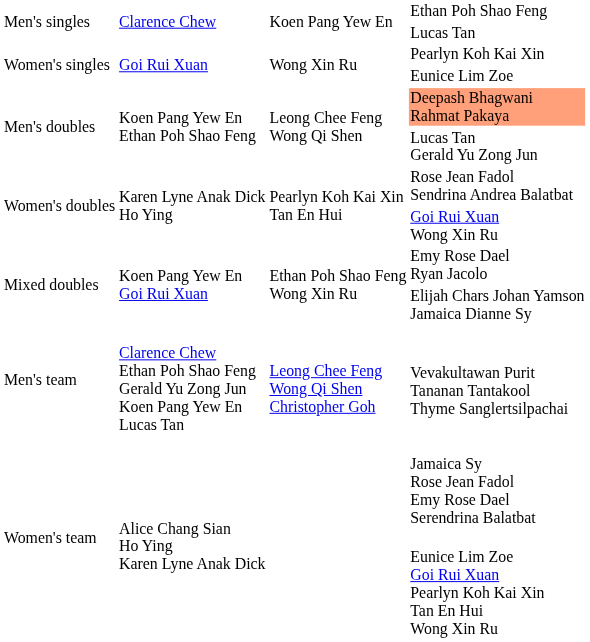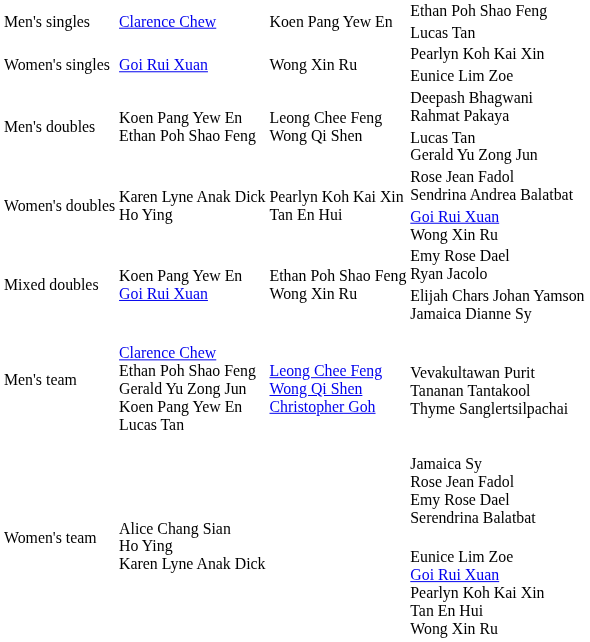(472, 106) lightsalmon background -> (472, 106) no background
